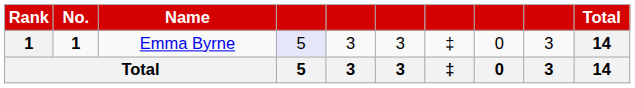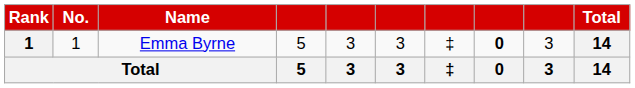(76, 43) bold -> (76, 43) normal
(301, 43) lavender background -> (301, 43) no background
(499, 43) normal -> (499, 43) bold
